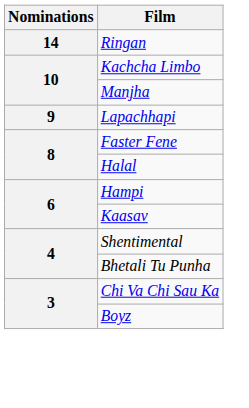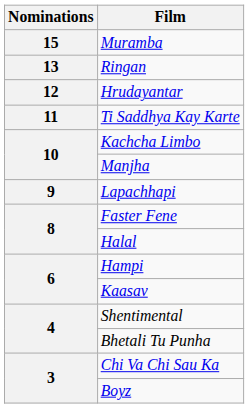+ row: (132, 42)
(51, 42) 14 -> (51, 67) 13
+ row: (142, 92)
+ row: (170, 117)
